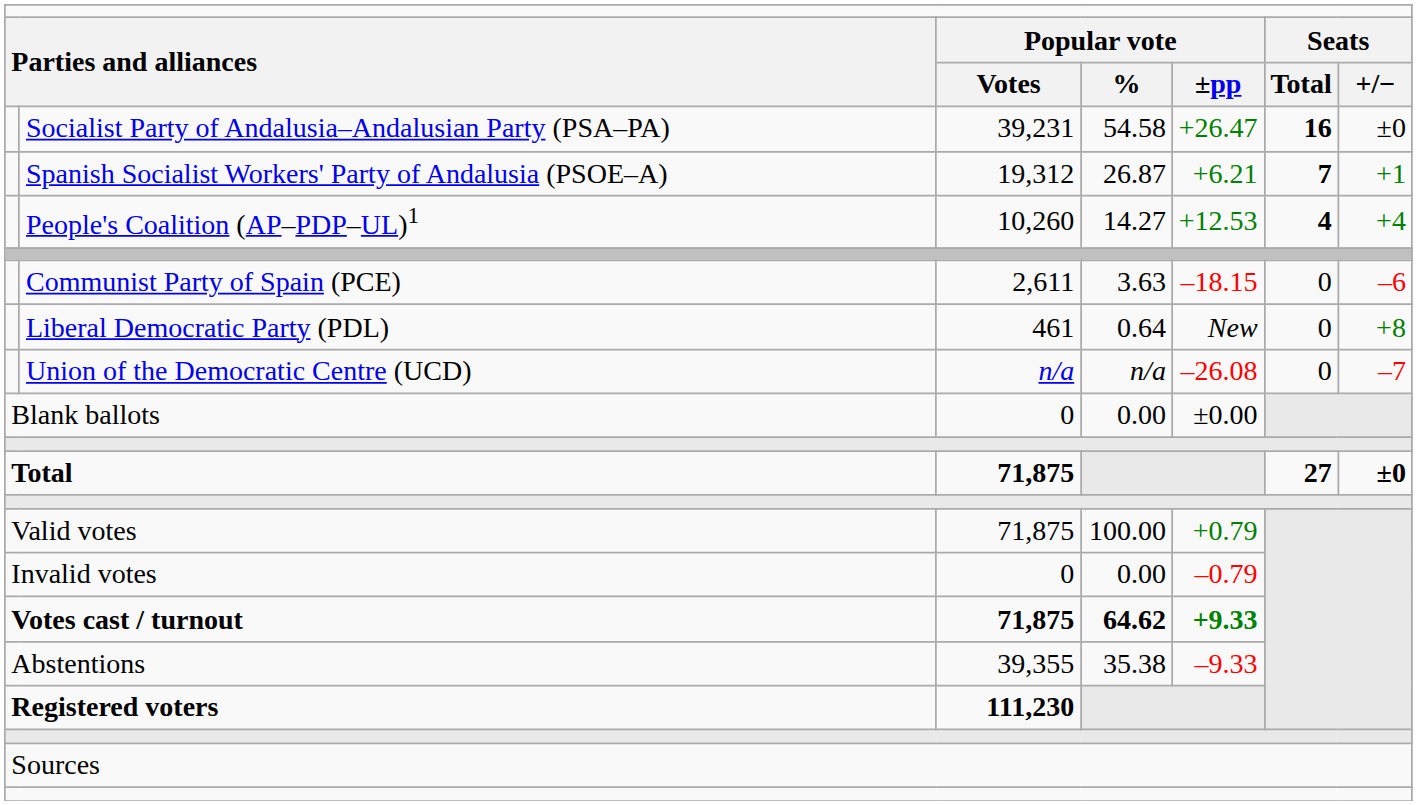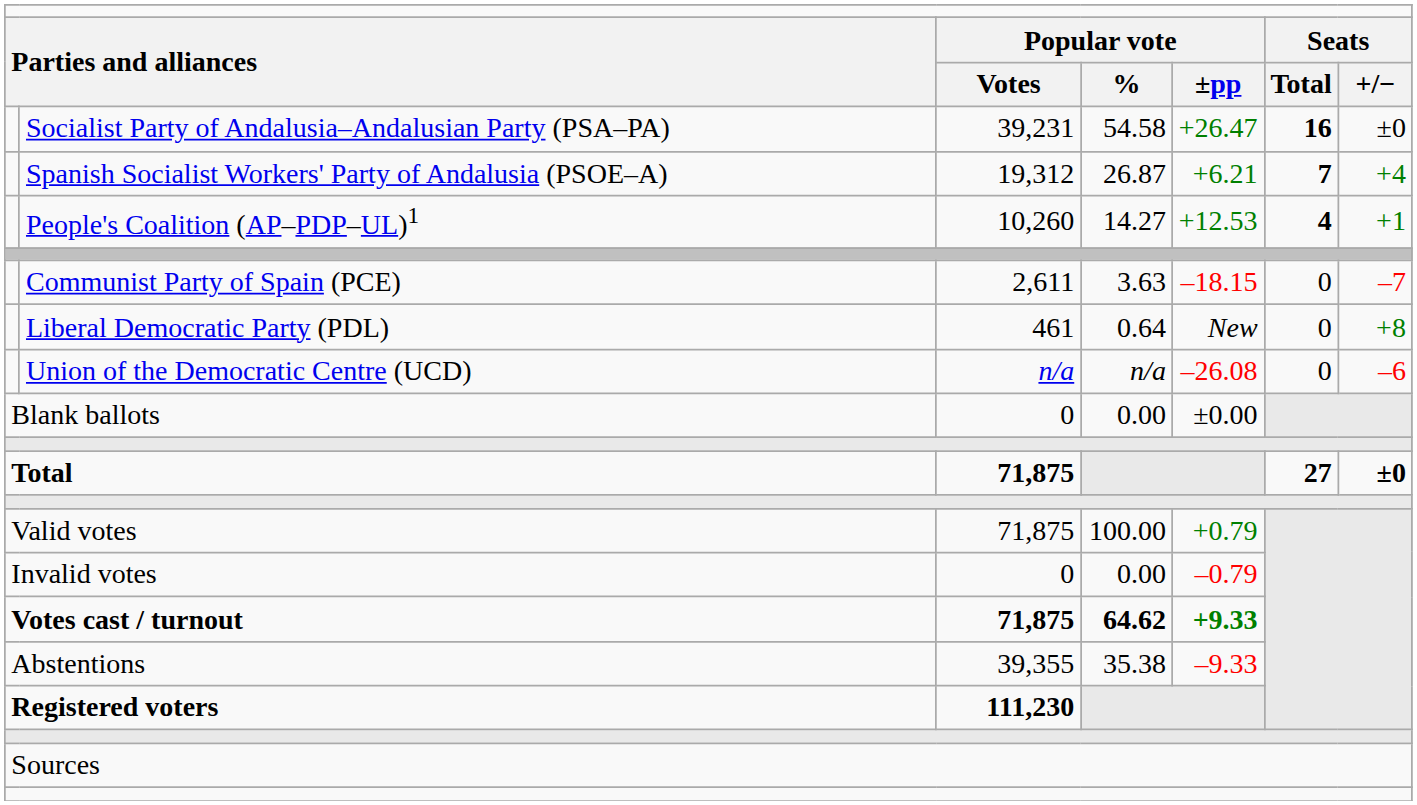(1391, 172) +1 -> (1391, 172) +4
(1391, 221) +4 -> (1391, 221) +1
(1392, 282) –6 -> (1392, 282) –7
(1392, 370) –7 -> (1392, 370) –6
